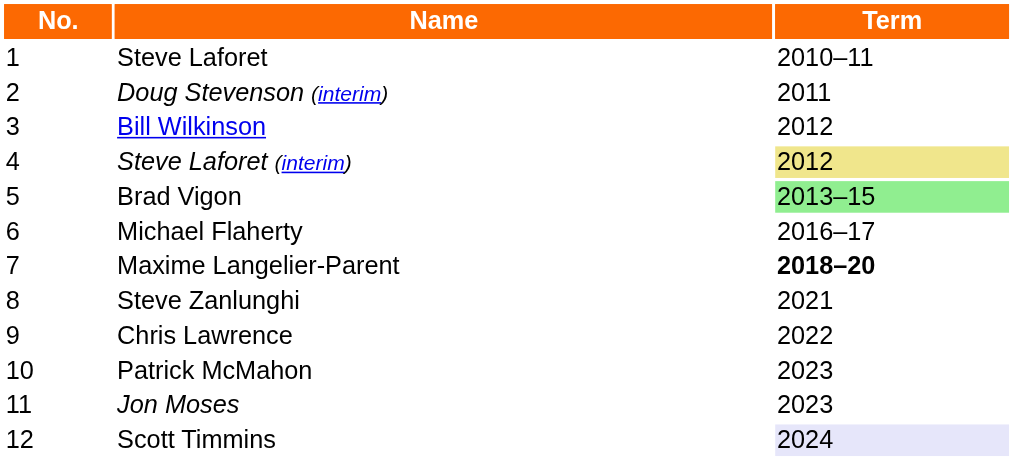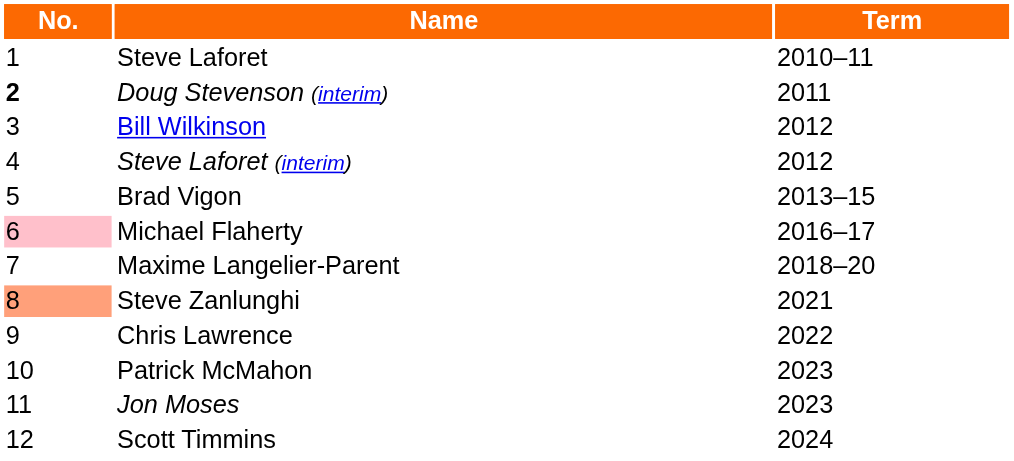(13, 92) normal -> (13, 92) bold
(805, 161) khaki background -> (805, 161) no background
(826, 196) lightgreen background -> (826, 196) no background
(13, 231) no background -> (13, 231) pink background
(826, 266) bold -> (826, 266) normal
(13, 300) no background -> (13, 300) lightsalmon background
(805, 439) lavender background -> (805, 439) no background
